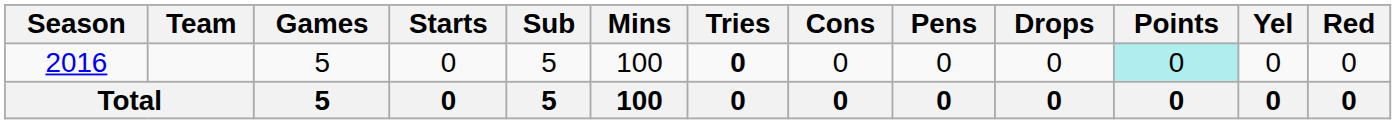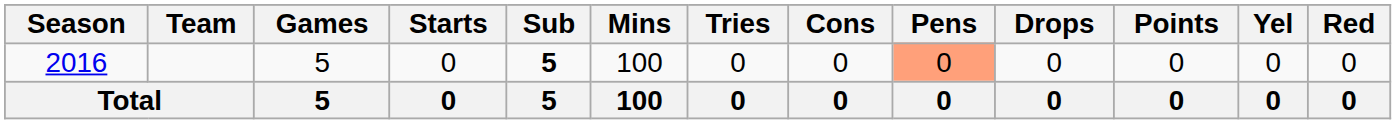(549, 61) normal -> (549, 61) bold
(738, 61) bold -> (738, 61) normal
(944, 61) no background -> (944, 61) lightsalmon background
(1177, 61) paleturquoise background -> (1177, 61) no background
